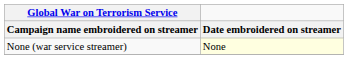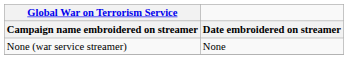(214, 46) lightyellow background -> (214, 46) no background
